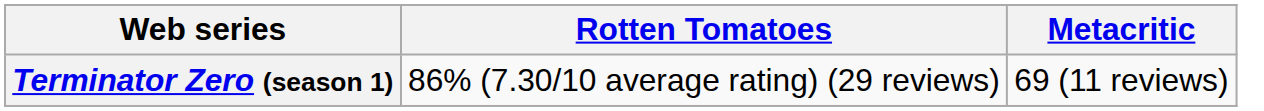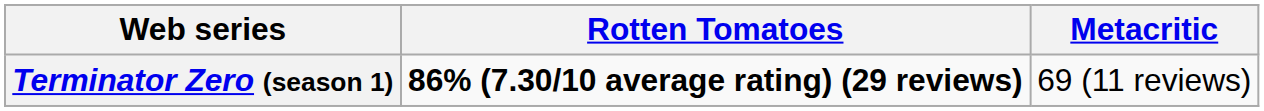(704, 79) normal -> (715, 79) bold
